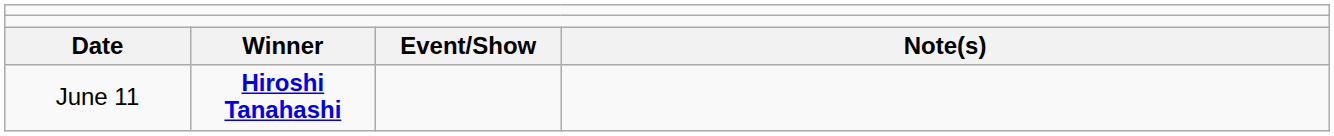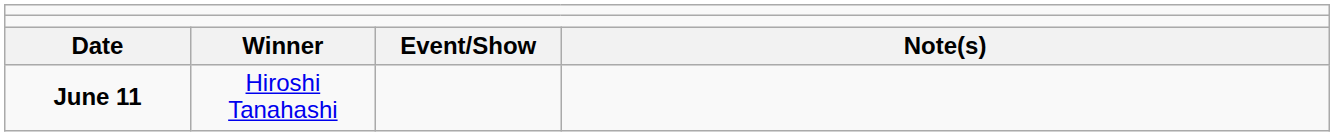(97, 97) normal -> (97, 97) bold
(283, 97) bold -> (283, 97) normal
